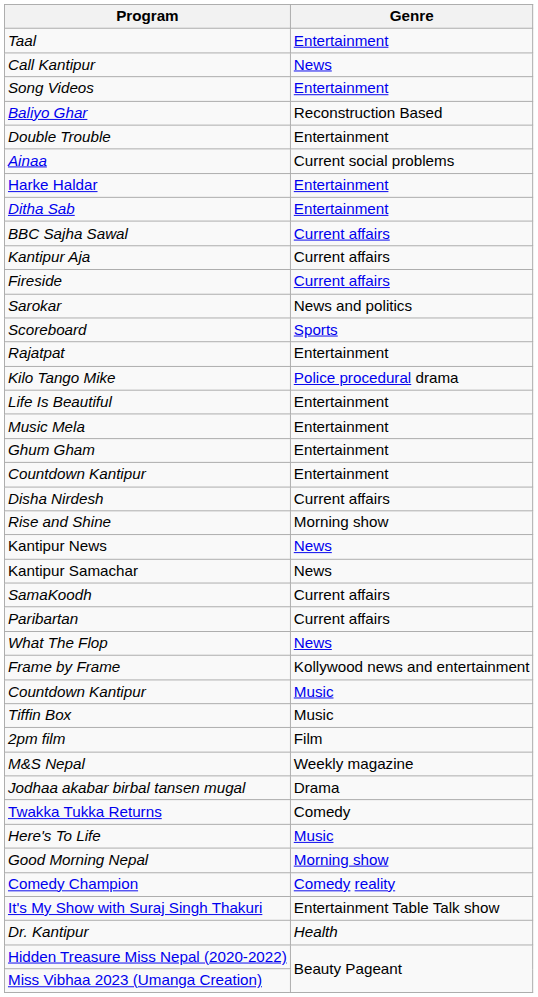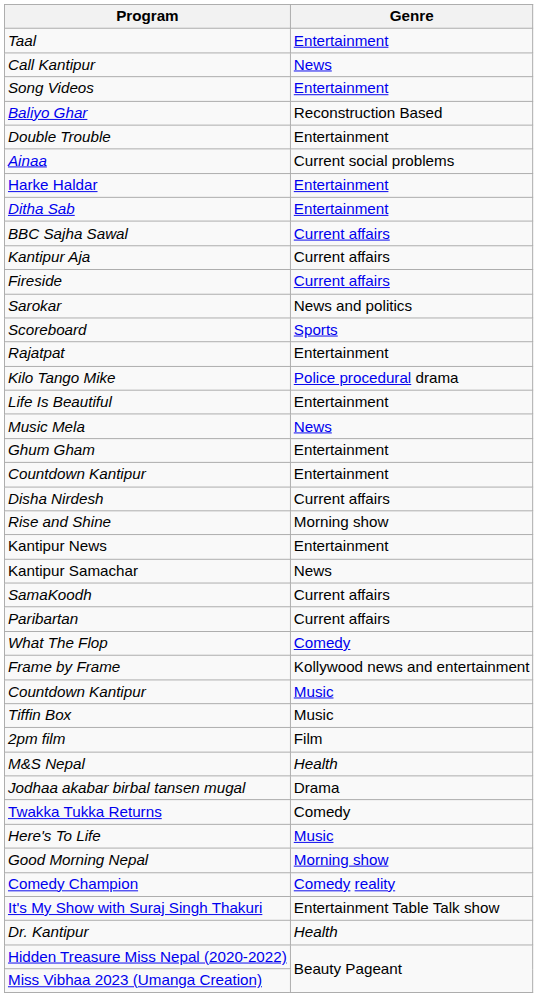(341, 426) Entertainment -> (313, 426) News
(313, 546) News -> (341, 546) Entertainment
(313, 643) News -> (322, 643) Comedy
(354, 763) Weekly magazine -> (316, 763) Health
